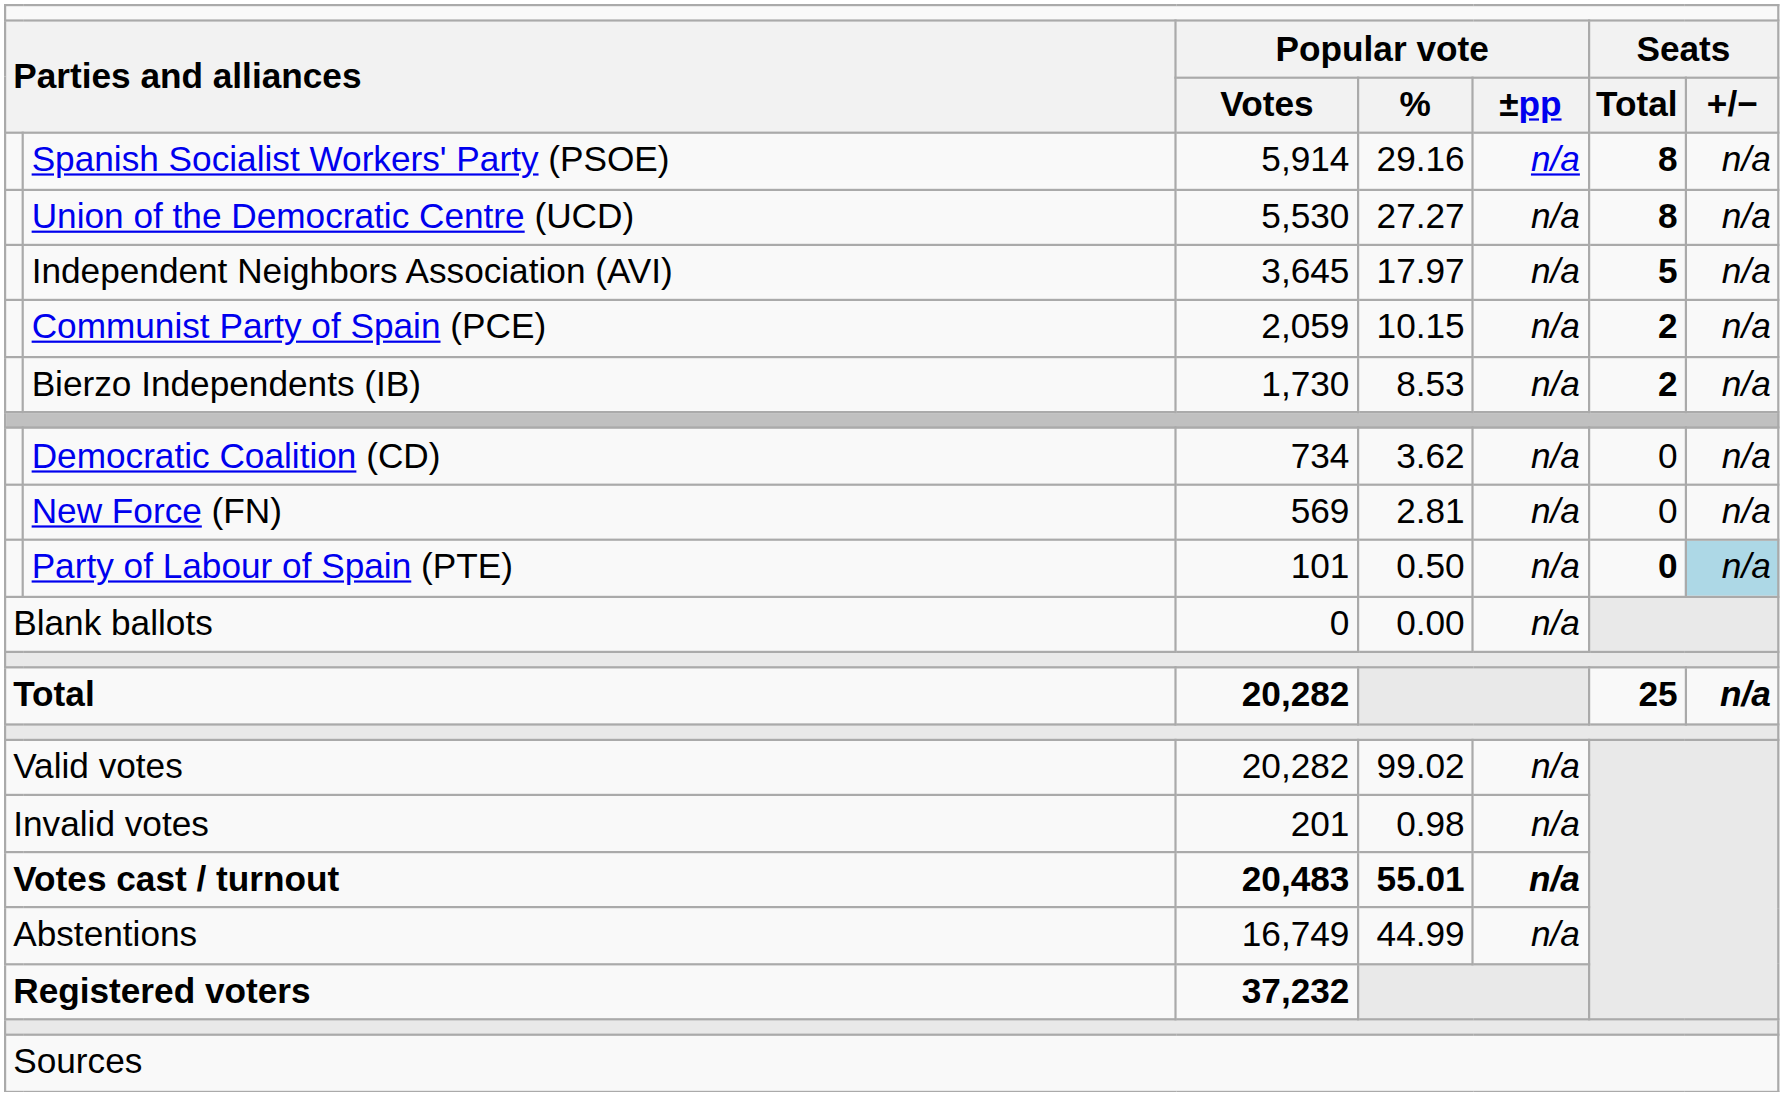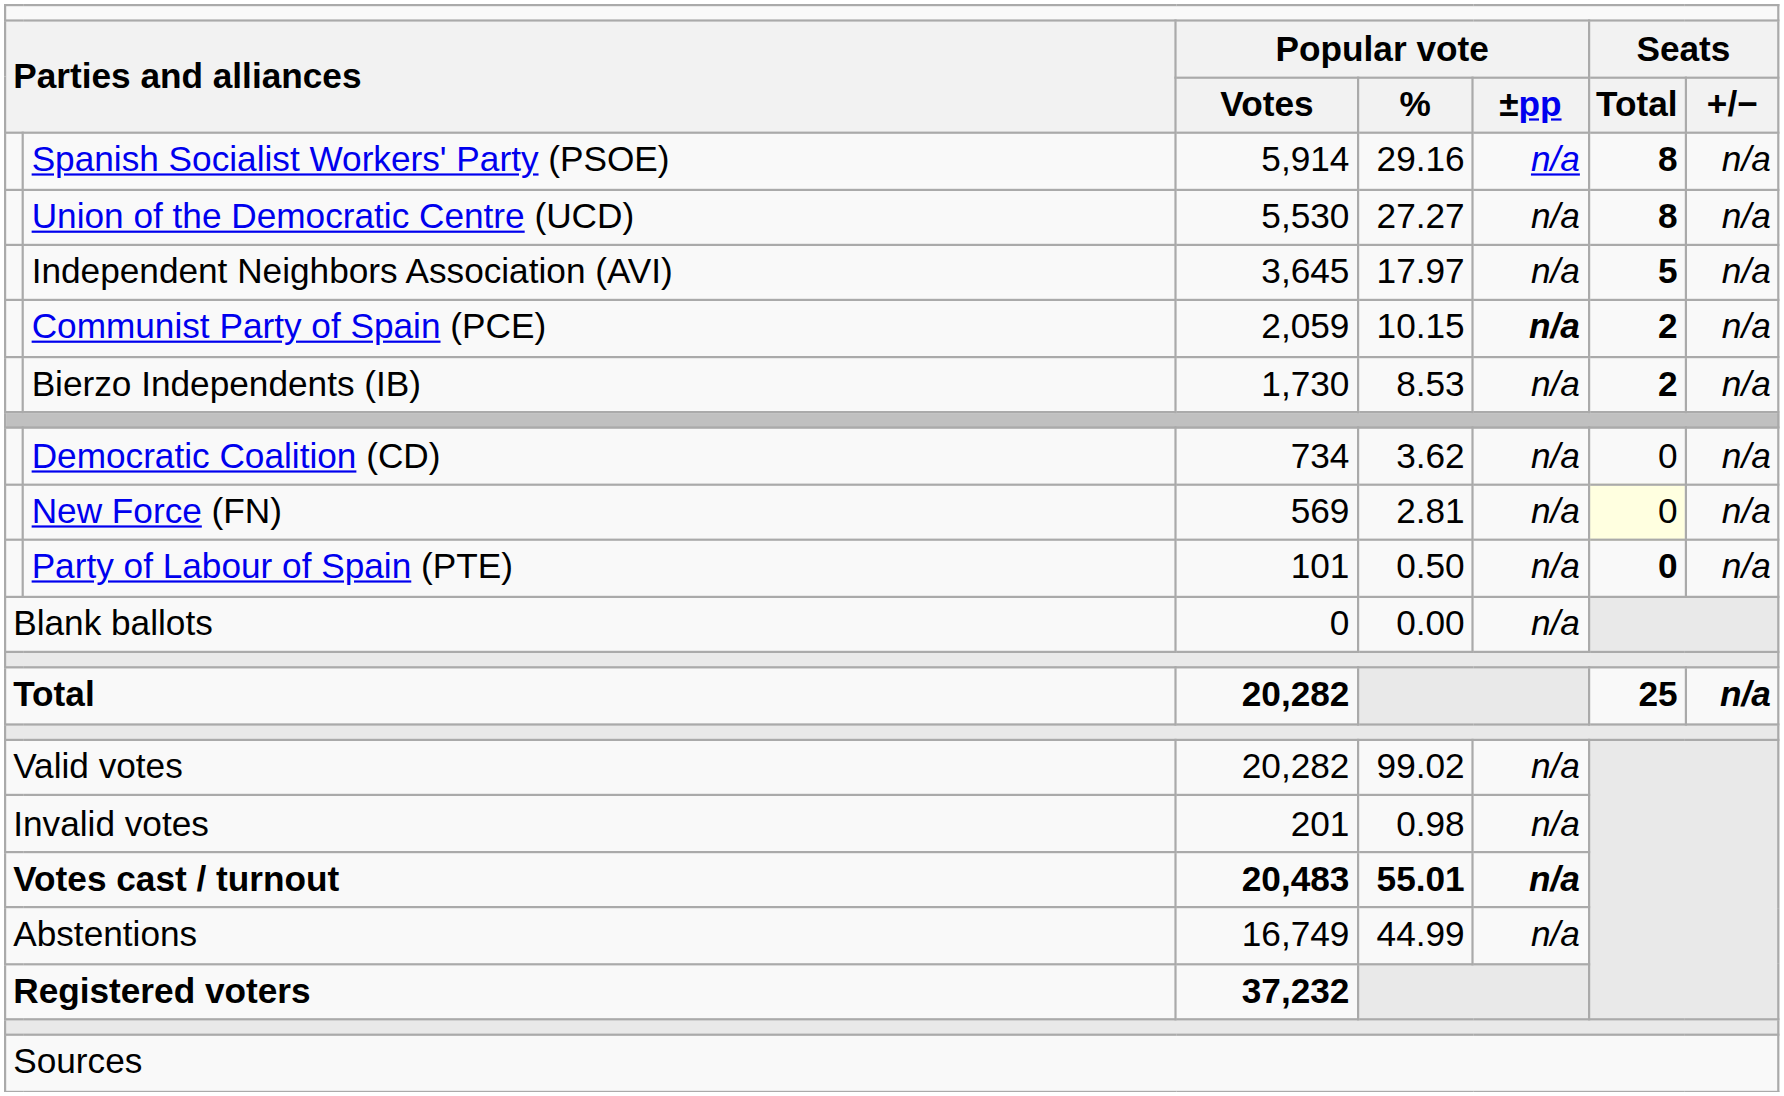(1555, 327) normal -> (1554, 327) bold
(1668, 511) no background -> (1668, 511) lightyellow background
(1746, 567) lightblue background -> (1746, 567) no background
